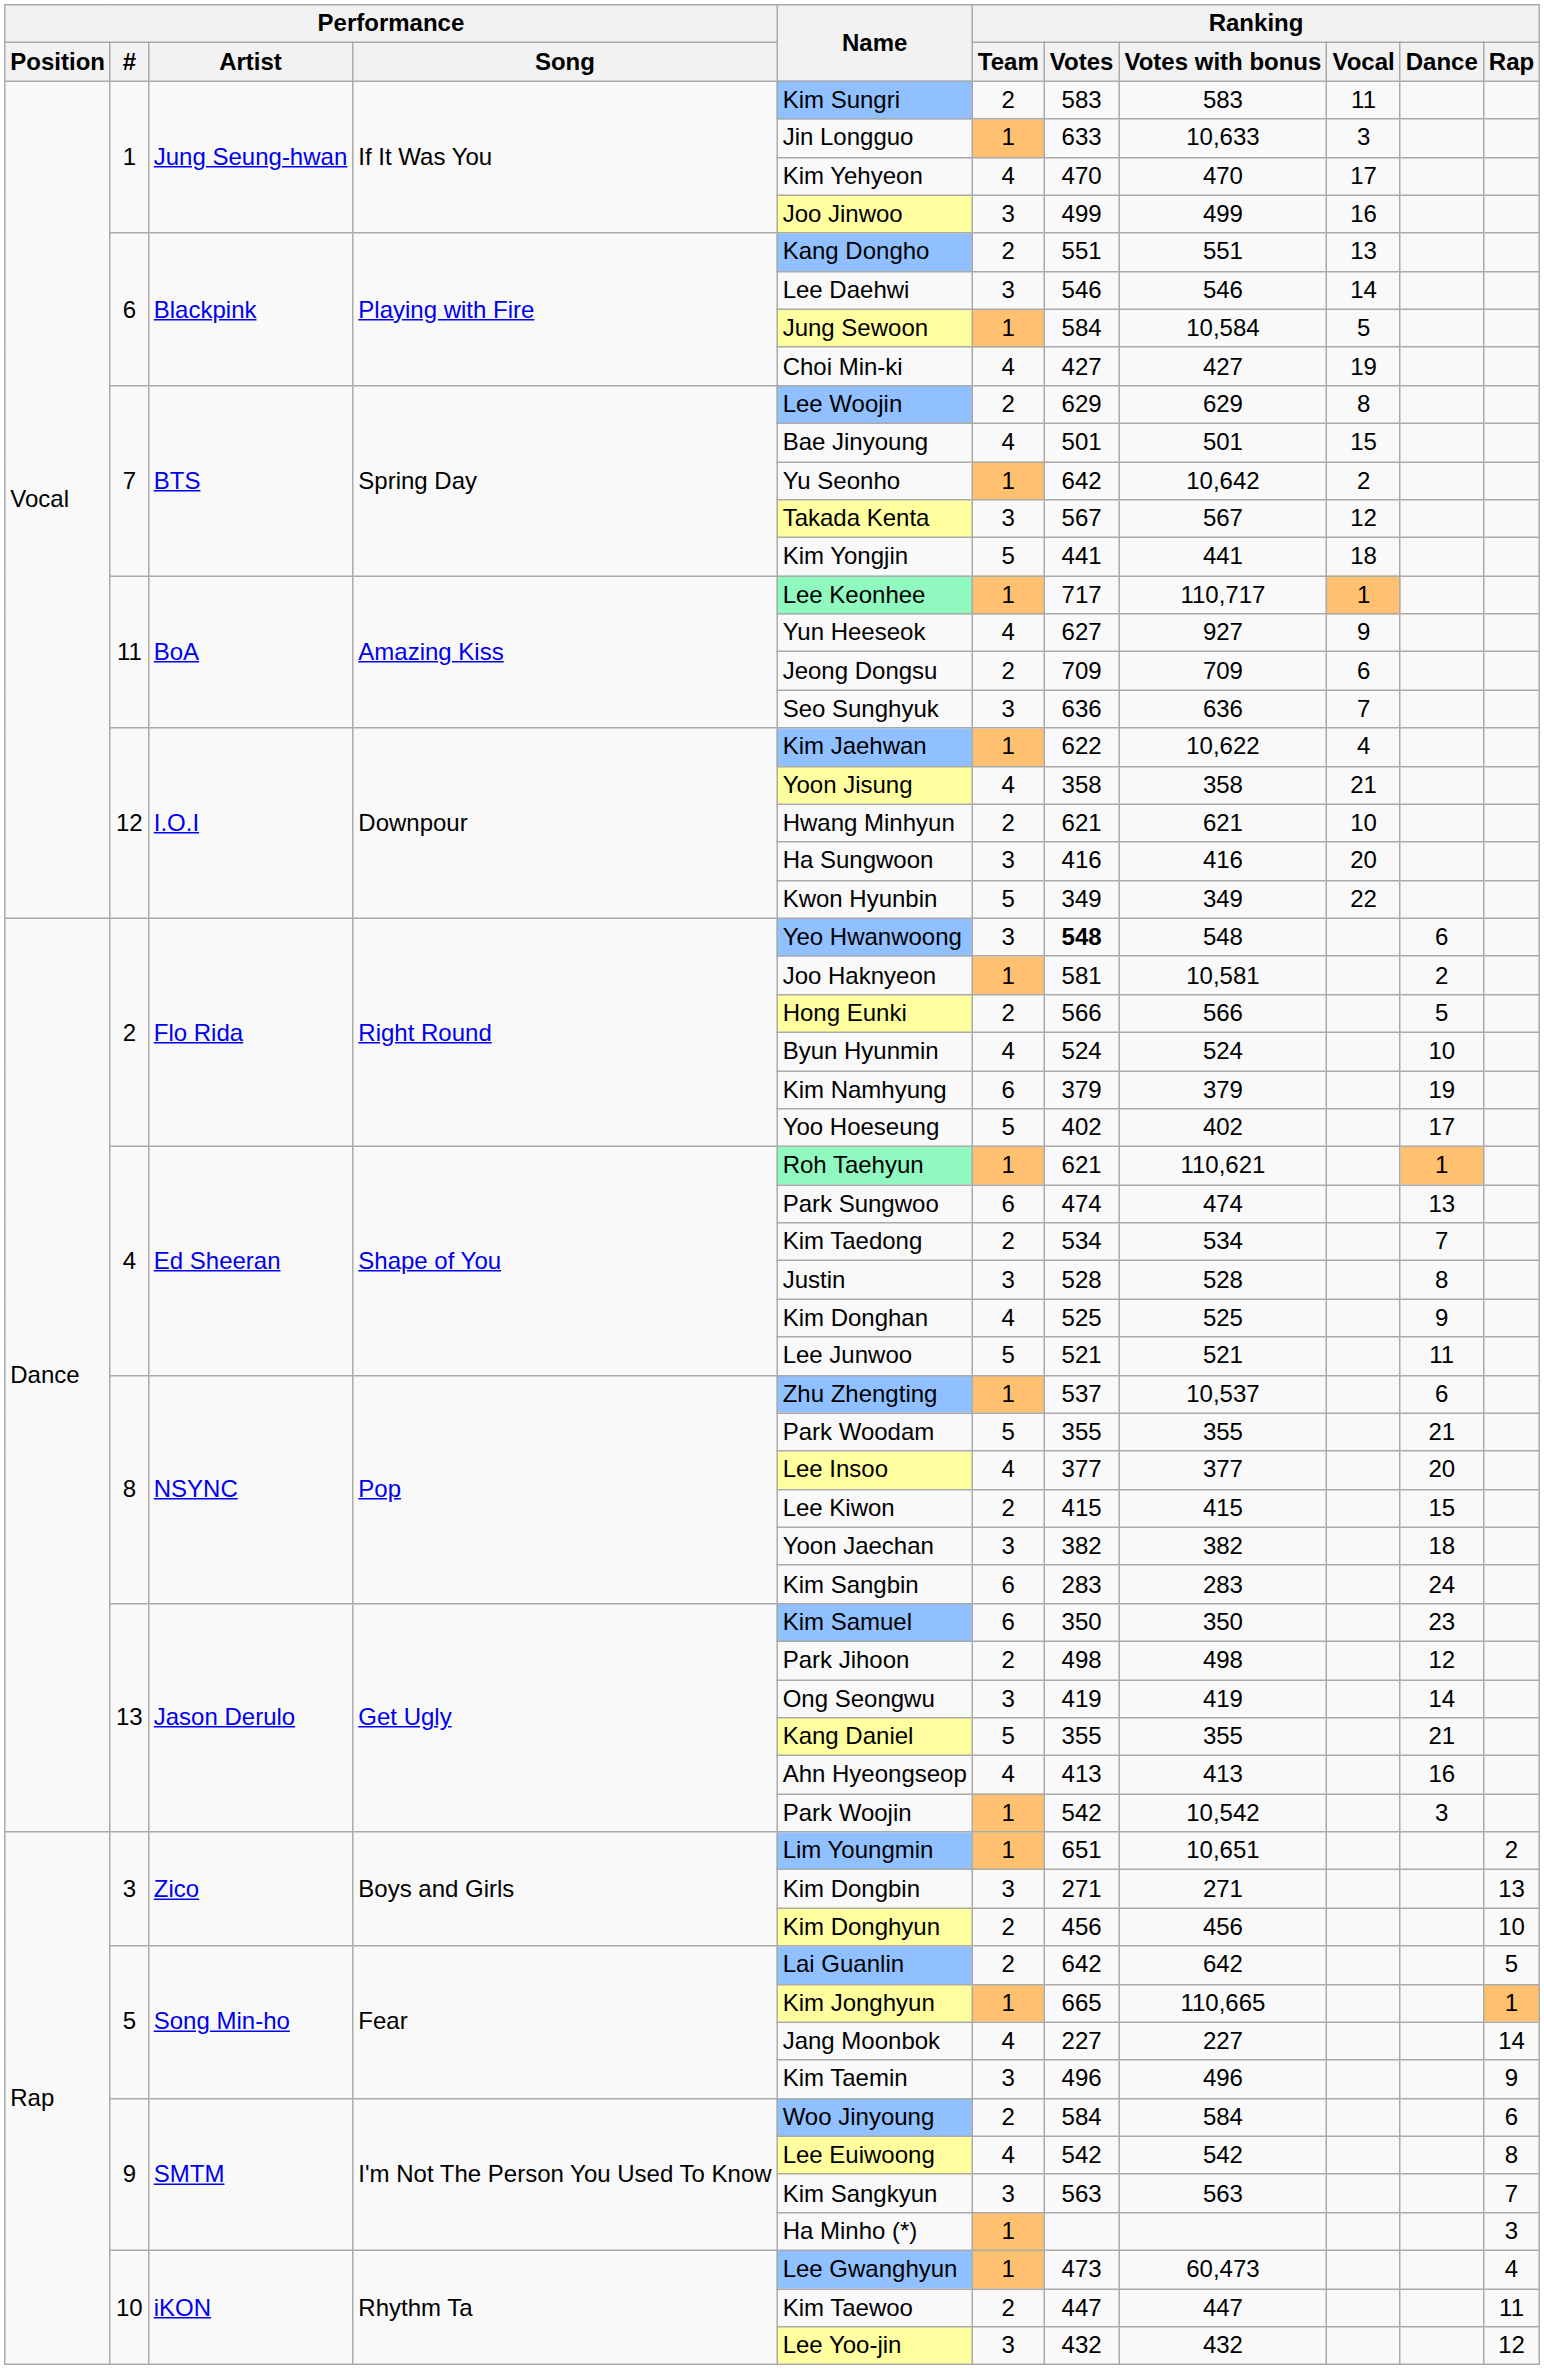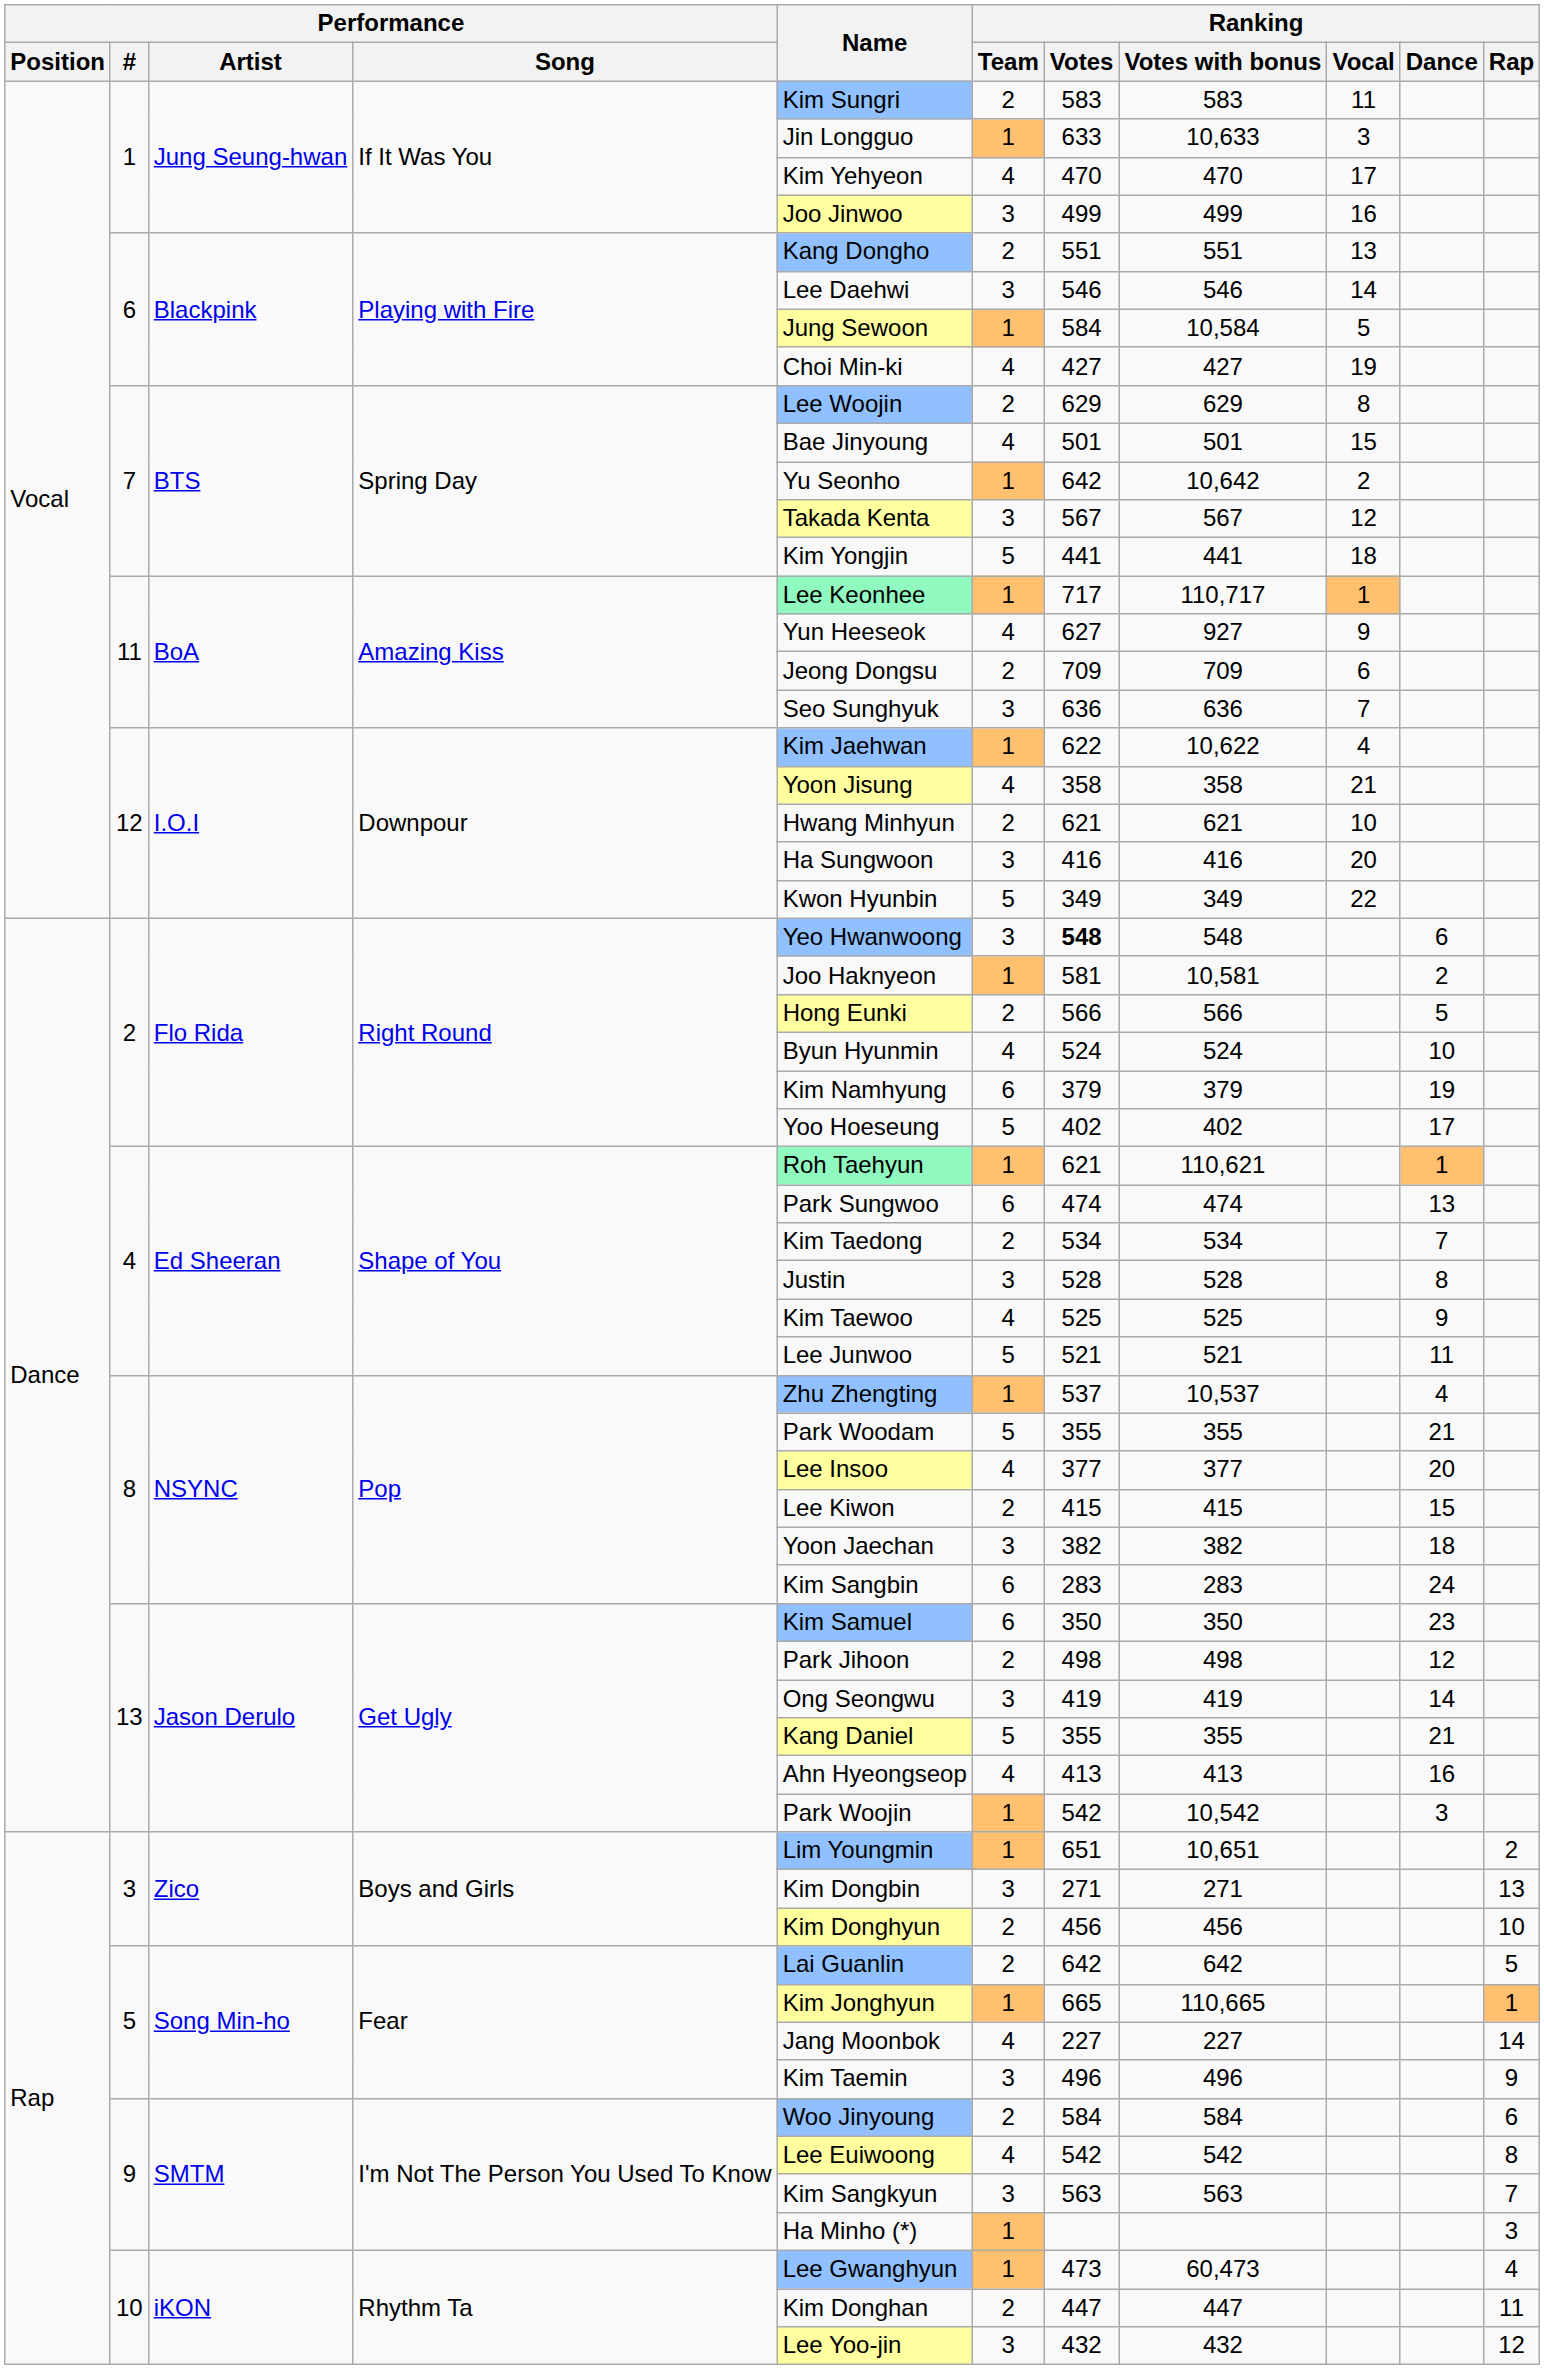(855, 1317) Kim Donghan -> (848, 1317) Kim Taewoo
(1442, 1393) 6 -> (1442, 1393) 4
(848, 2307) Kim Taewoo -> (855, 2307) Kim Donghan
